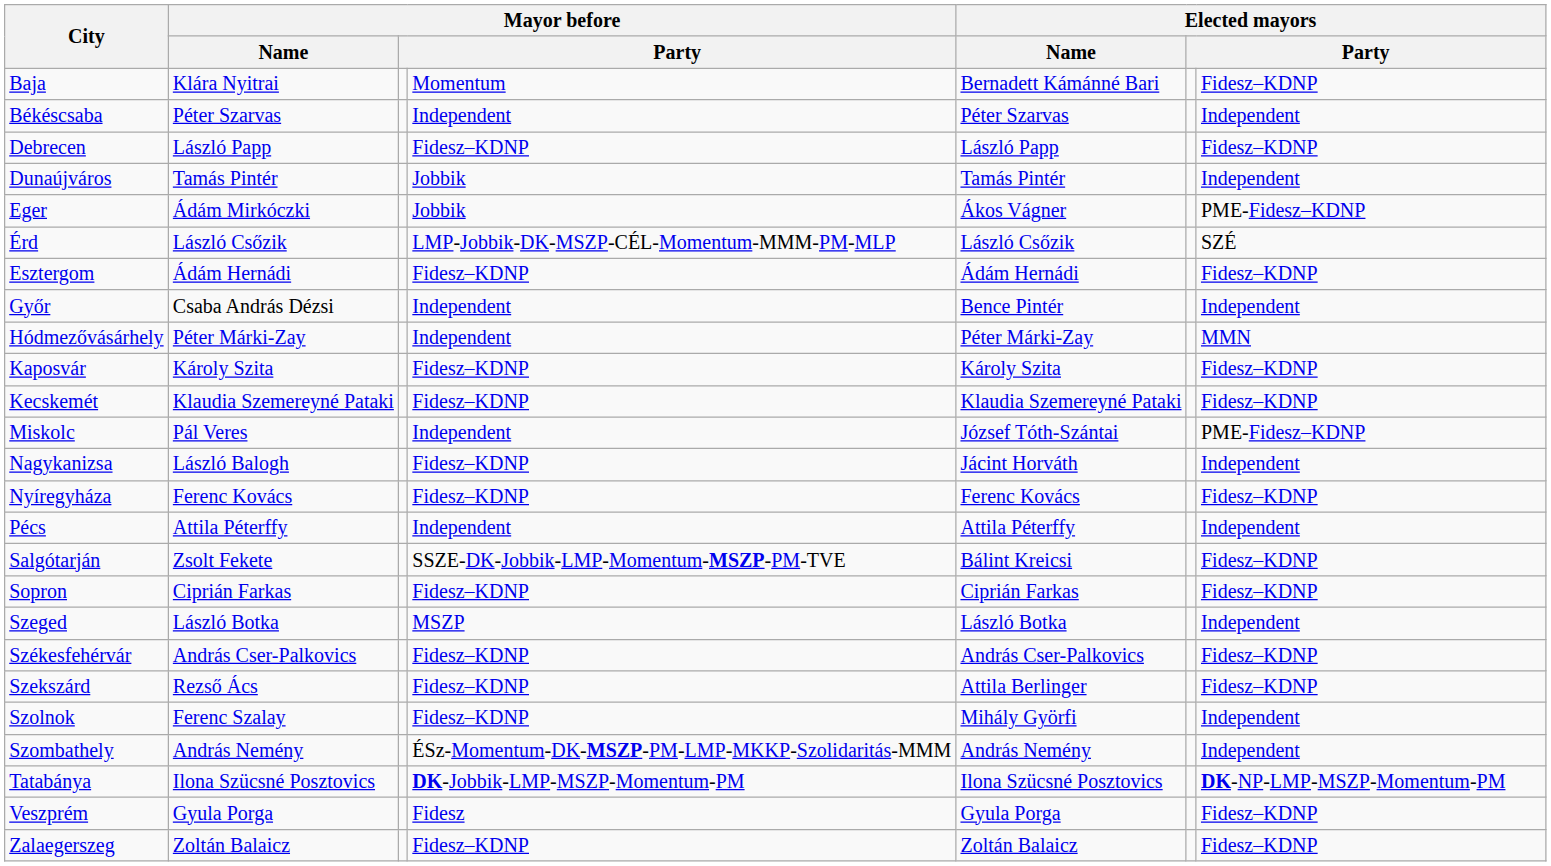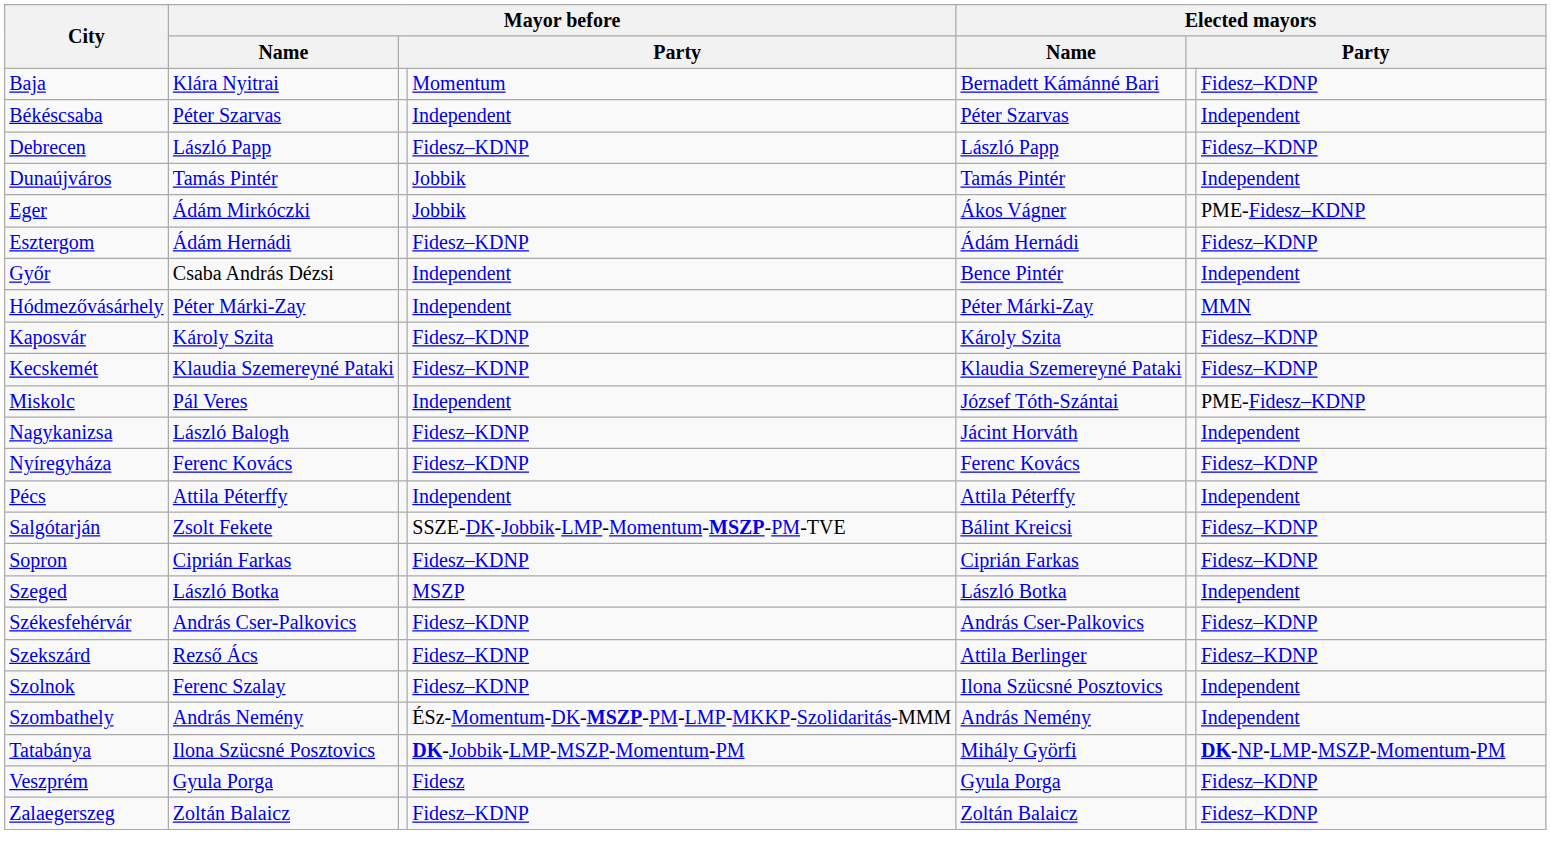- row: (24, 242)
(1019, 718) Mihály Györfi -> (1062, 686) Ilona Szücsné Posztovics
(1062, 781) Ilona Szücsné Posztovics -> (1019, 749) Mihály Györfi
